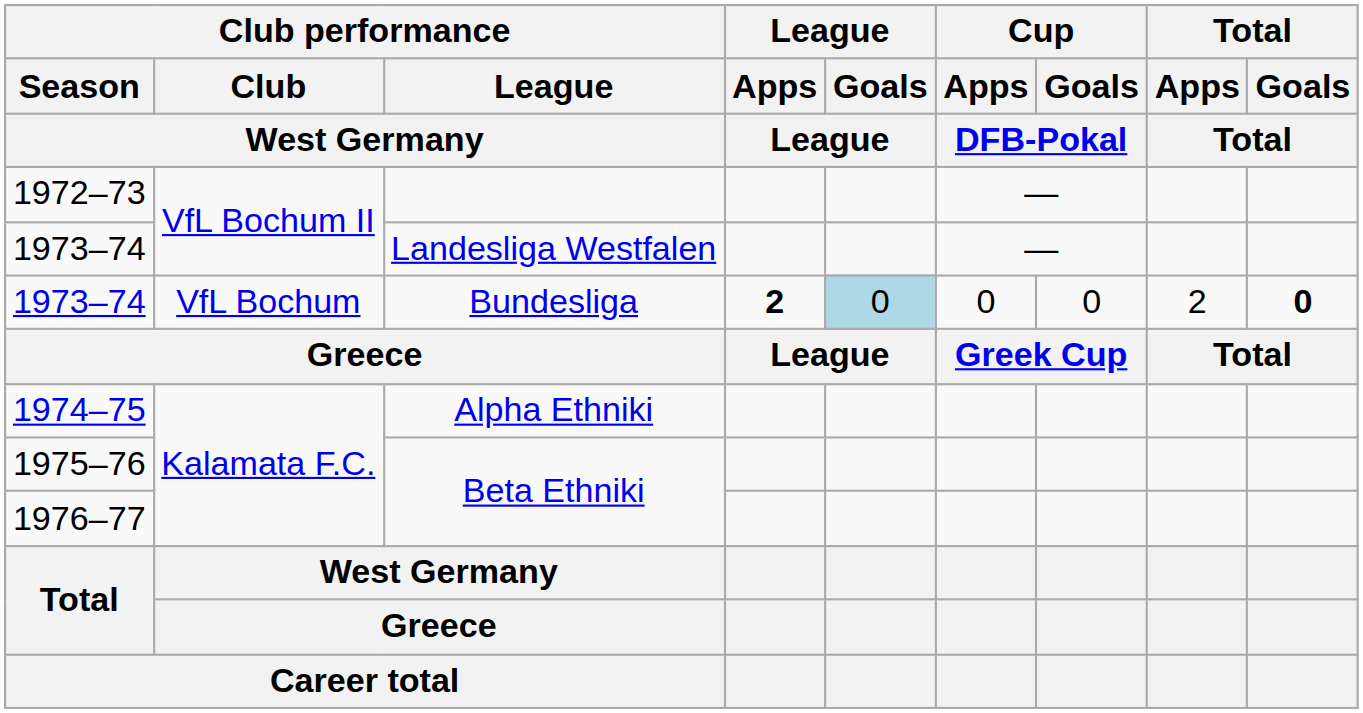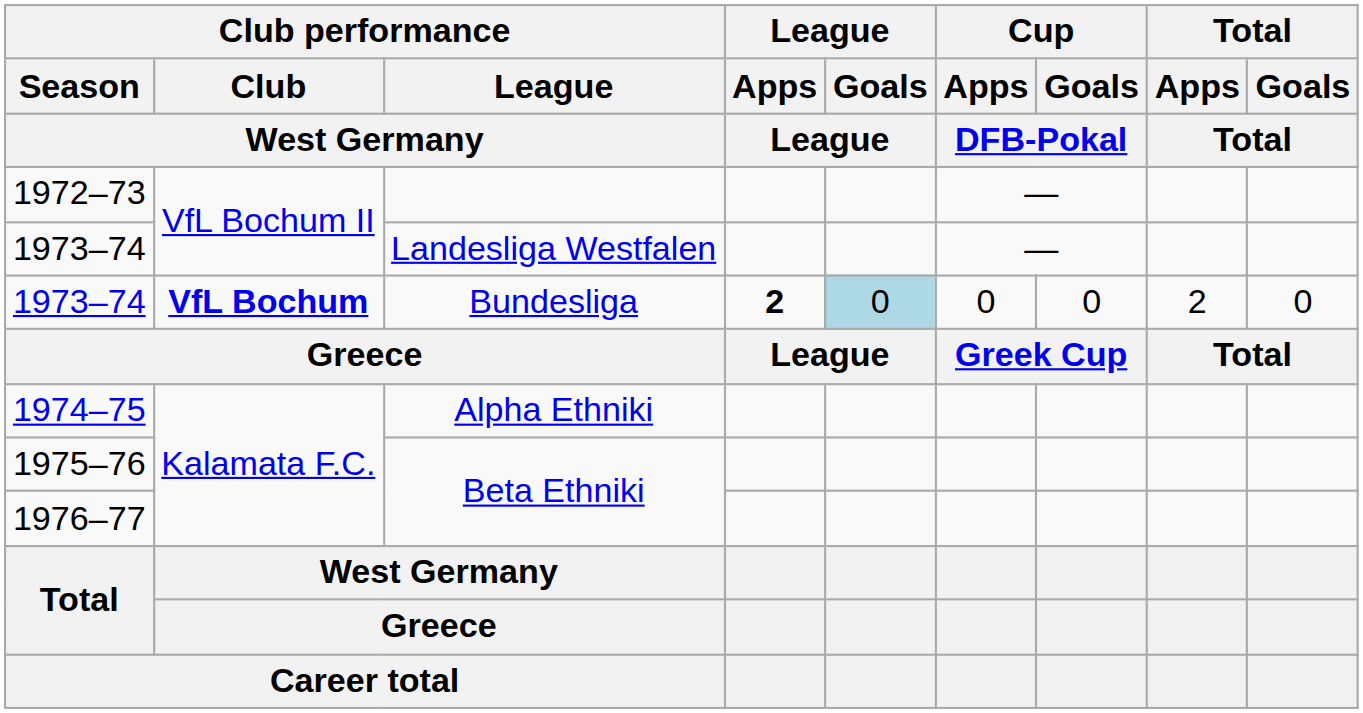(268, 301) normal -> (268, 301) bold
(1303, 301) bold -> (1303, 301) normal
